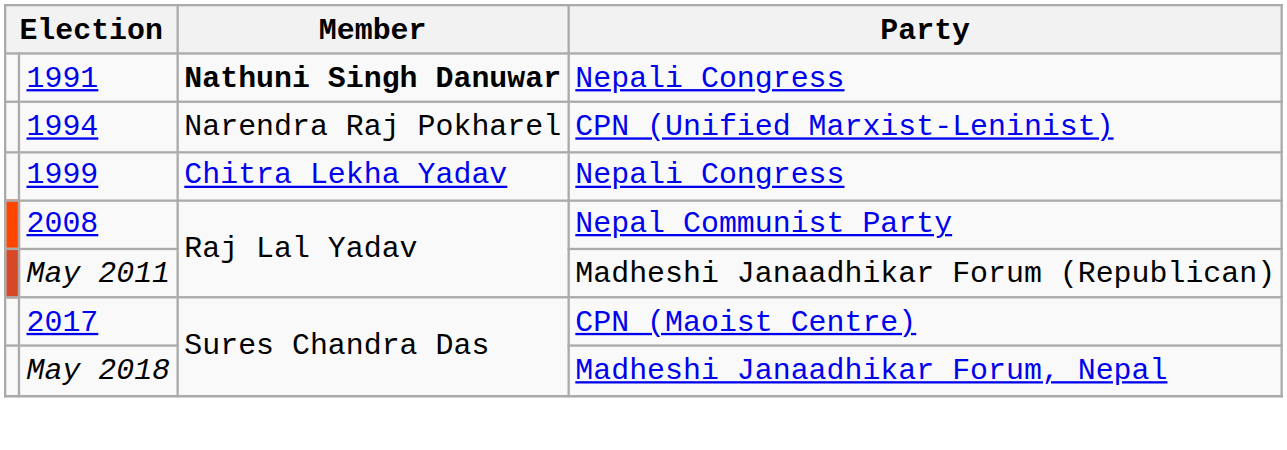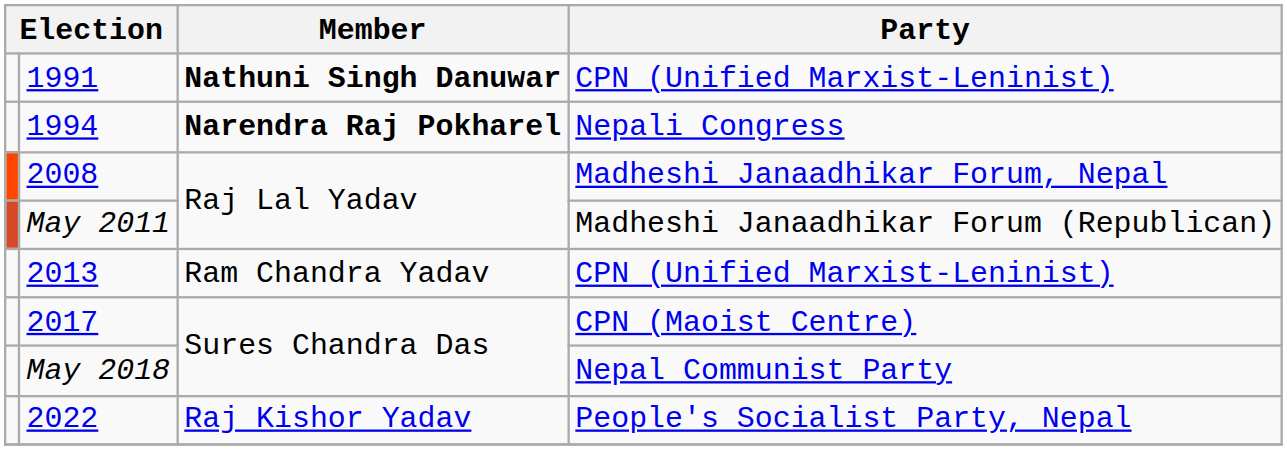(710, 78) Nepali Congress -> (844, 78) CPN (Unified Marxist-Leninist)
(373, 127) normal -> (373, 127) bold
(844, 127) CPN (Unified Marxist-Leninist) -> (710, 127) Nepali Congress
- row: (62, 176)
(764, 224) Nepal Communist Party -> (871, 176) Madheshi Janaadhikar Forum, Nepal
+ row: (62, 273)
(871, 371) Madheshi Janaadhikar Forum, Nepal -> (764, 371) Nepal Communist Party
+ row: (62, 419)
